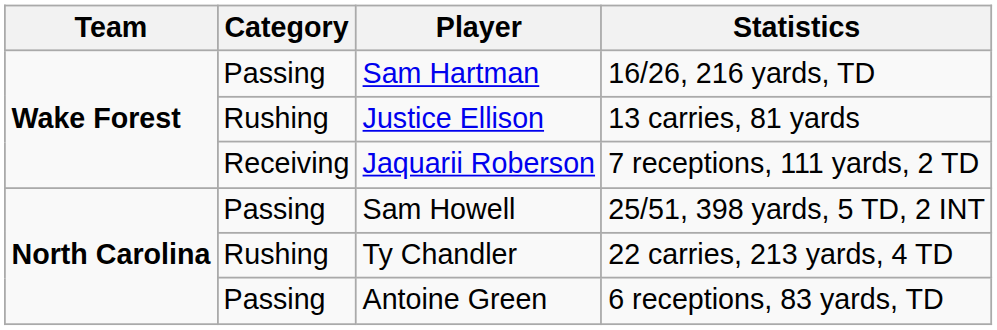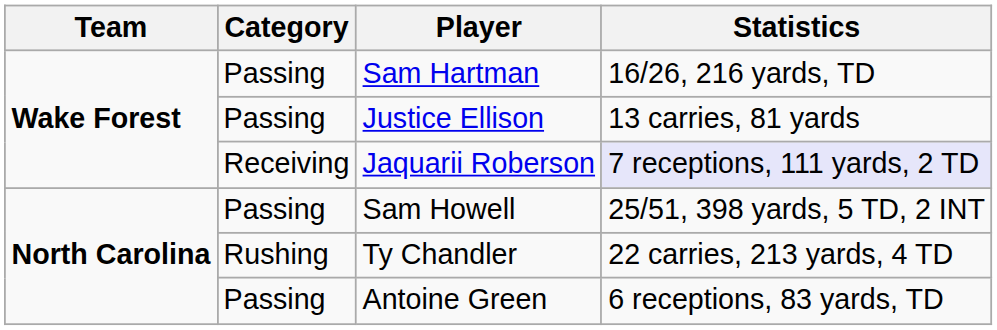(276, 118) Rushing -> (275, 118) Passing
(794, 164) no background -> (794, 164) lavender background
